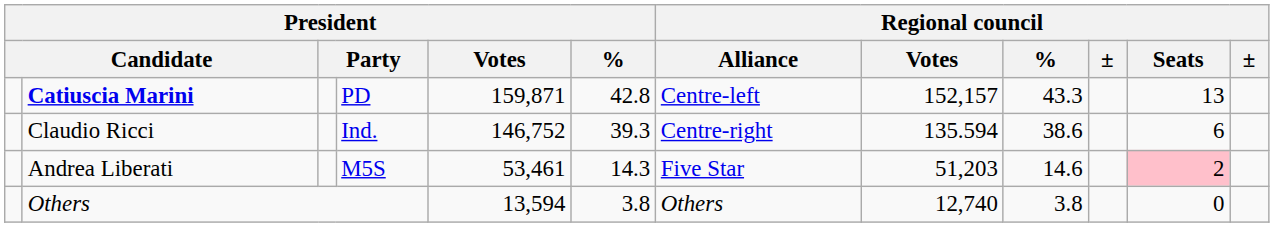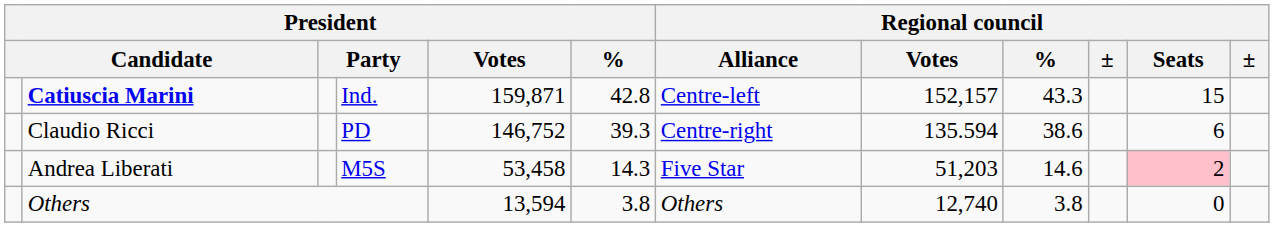(356, 95) PD -> (359, 95) Ind.
(1213, 95) 13 -> (1213, 95) 15
(359, 131) Ind. -> (356, 131) PD
(534, 167) 53,461 -> (534, 167) 53,458
